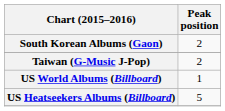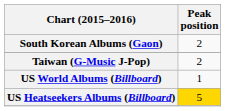(199, 97) no background -> (199, 97) gold background
